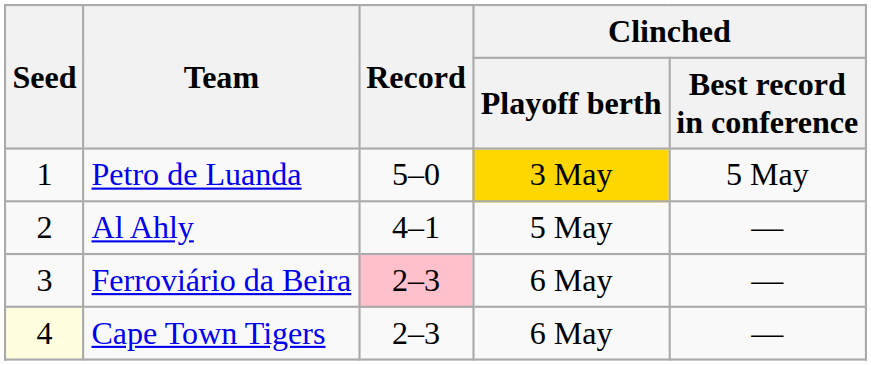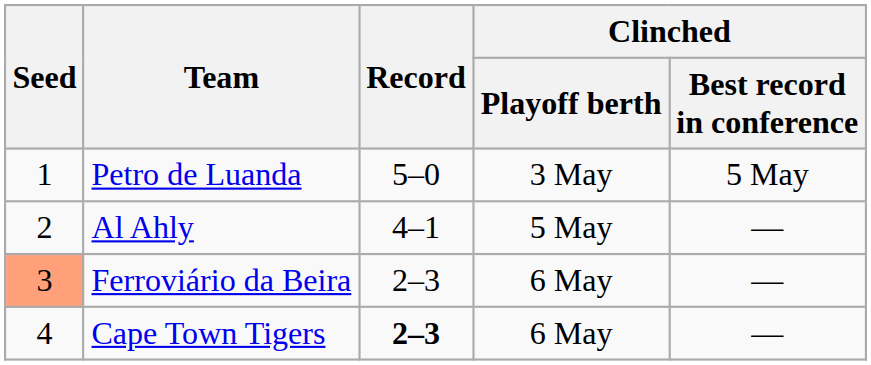(571, 174) gold background -> (571, 174) no background
(45, 280) no background -> (45, 280) lightsalmon background
(416, 280) pink background -> (416, 280) no background
(45, 333) lightyellow background -> (45, 333) no background
(416, 333) normal -> (416, 333) bold
